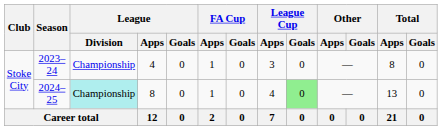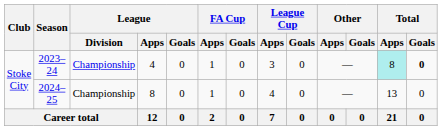(392, 65) no background -> (392, 65) paleturquoise background
(422, 65) normal -> (422, 65) bold
(104, 94) paleturquoise background -> (104, 94) no background
(302, 94) lightgreen background -> (302, 94) no background
